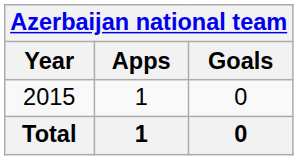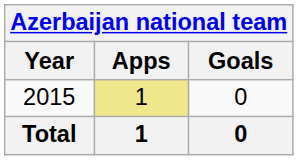(141, 97) no background -> (141, 97) khaki background
